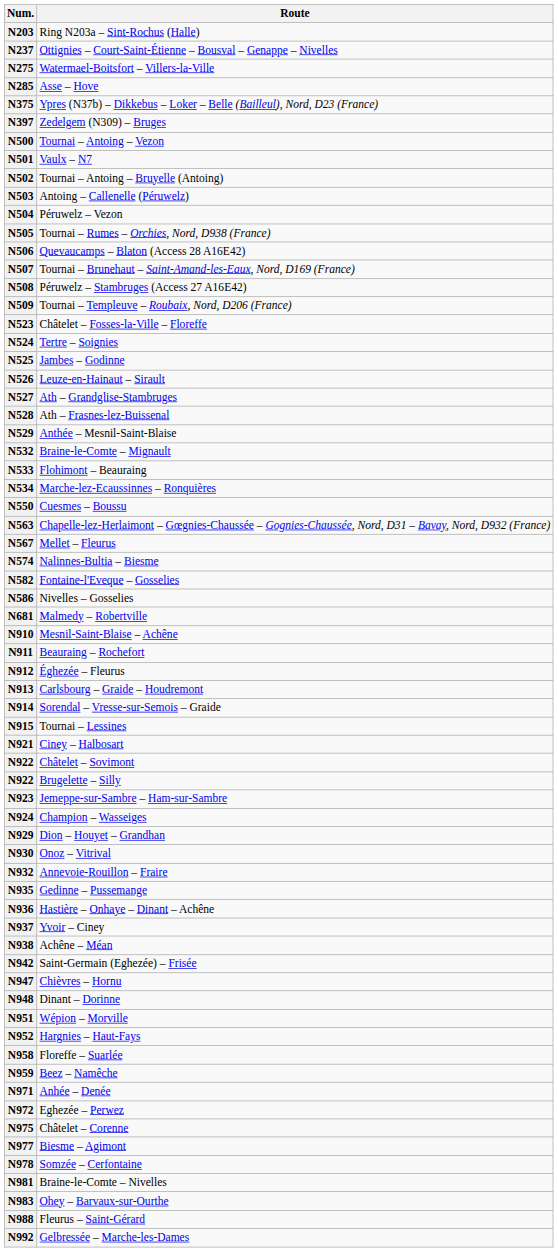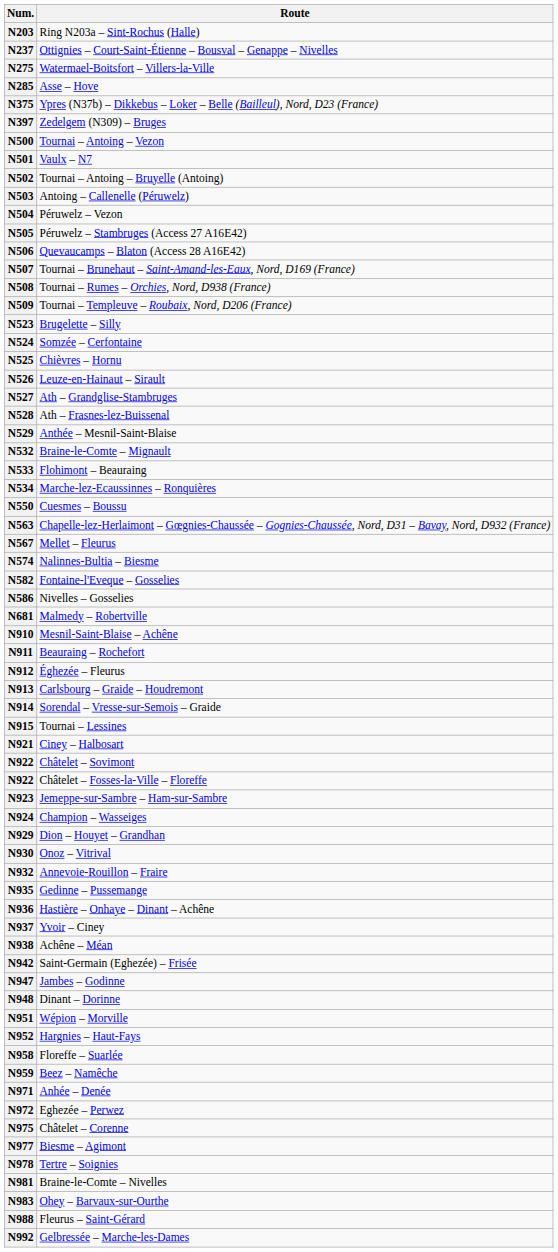(155, 232) Tournai – Rumes – Orchies, Nord, D938 (France) -> (143, 232) Péruwelz – Stambruges (Access 27 A16E42)
(143, 287) Péruwelz – Stambruges (Access 27 A16E42) -> (155, 287) Tournai – Rumes – Orchies, Nord, D938 (France)
(123, 324) Châtelet – Fosses-la-Ville – Floreffe -> (80, 324) Brugelette – Silly
(79, 342) Tertre – Soignies -> (91, 342) Somzée – Cerfontaine
(82, 360) Jambes – Godinne -> (80, 360) Chièvres – Hornu
(80, 780) Brugelette – Silly -> (123, 780) Châtelet – Fosses-la-Ville – Floreffe
(80, 981) Chièvres – Hornu -> (82, 981) Jambes – Godinne
(91, 1164) Somzée – Cerfontaine -> (79, 1164) Tertre – Soignies
